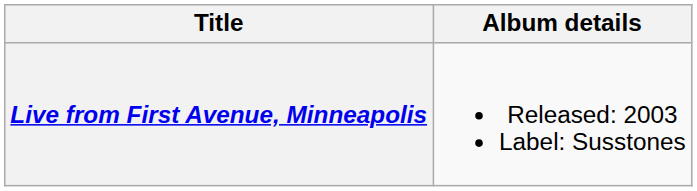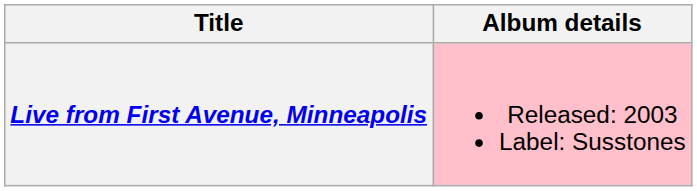(562, 128) no background -> (562, 128) pink background
